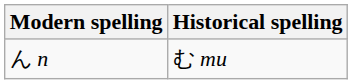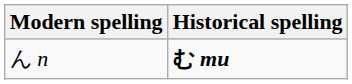(200, 58) normal -> (201, 58) bold
